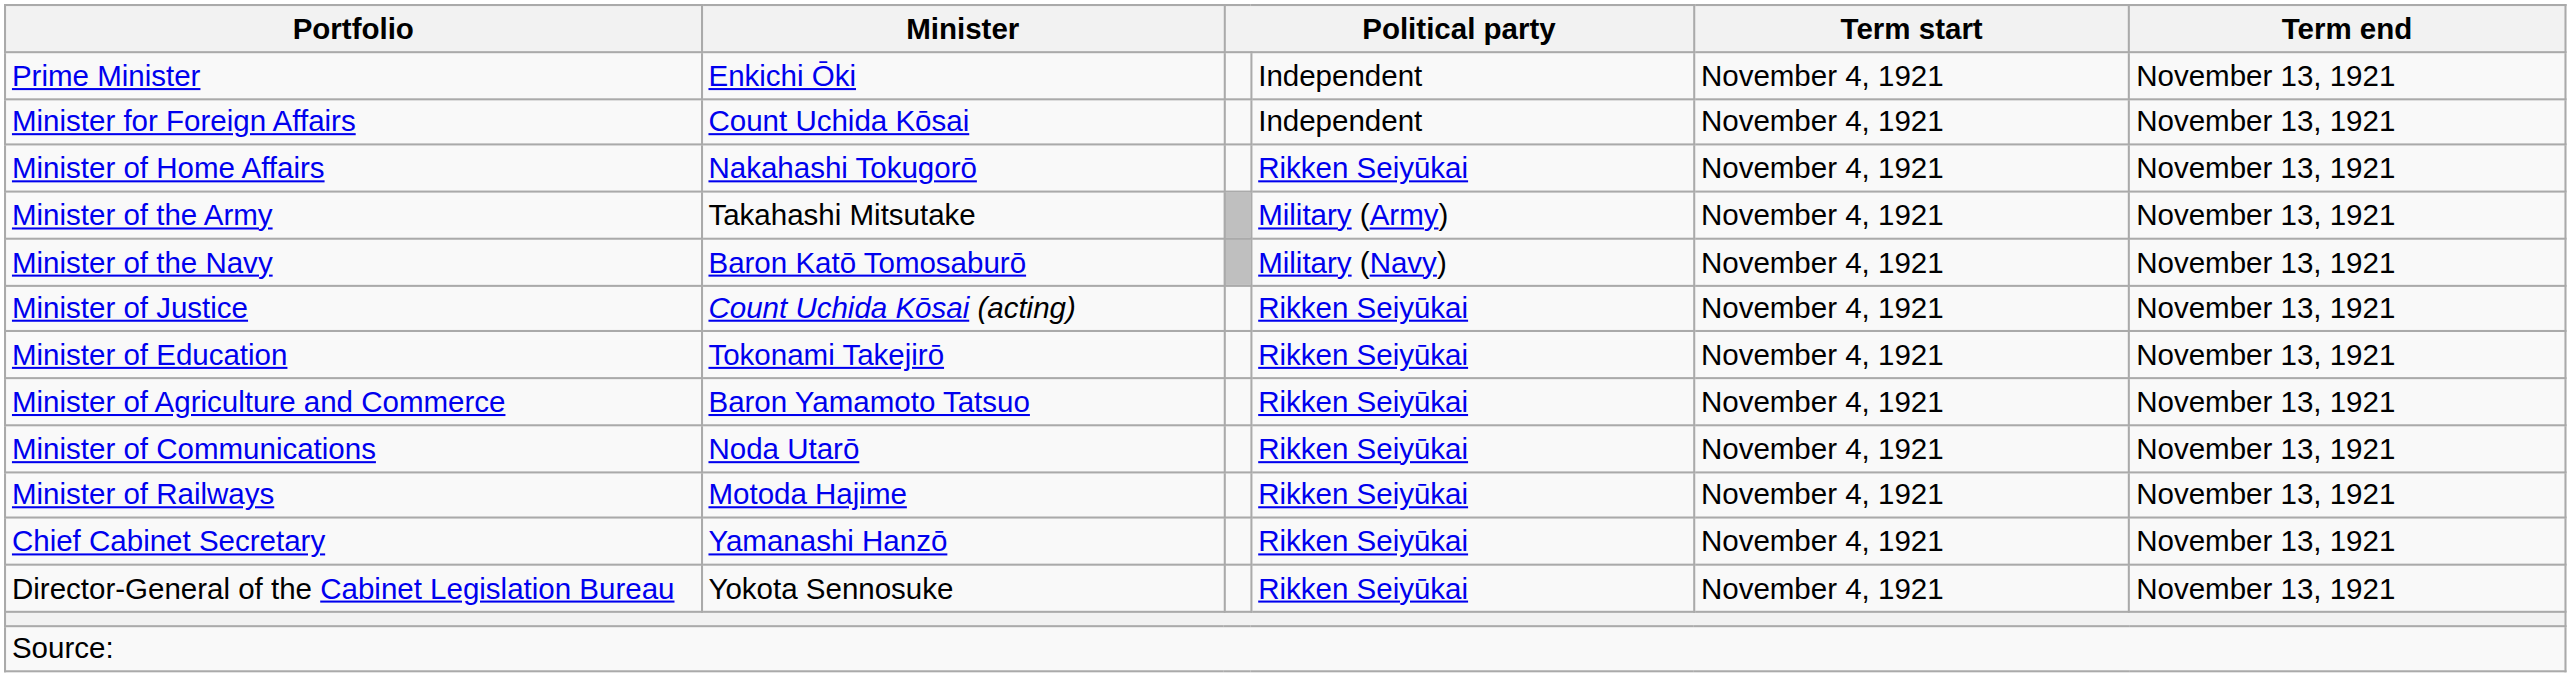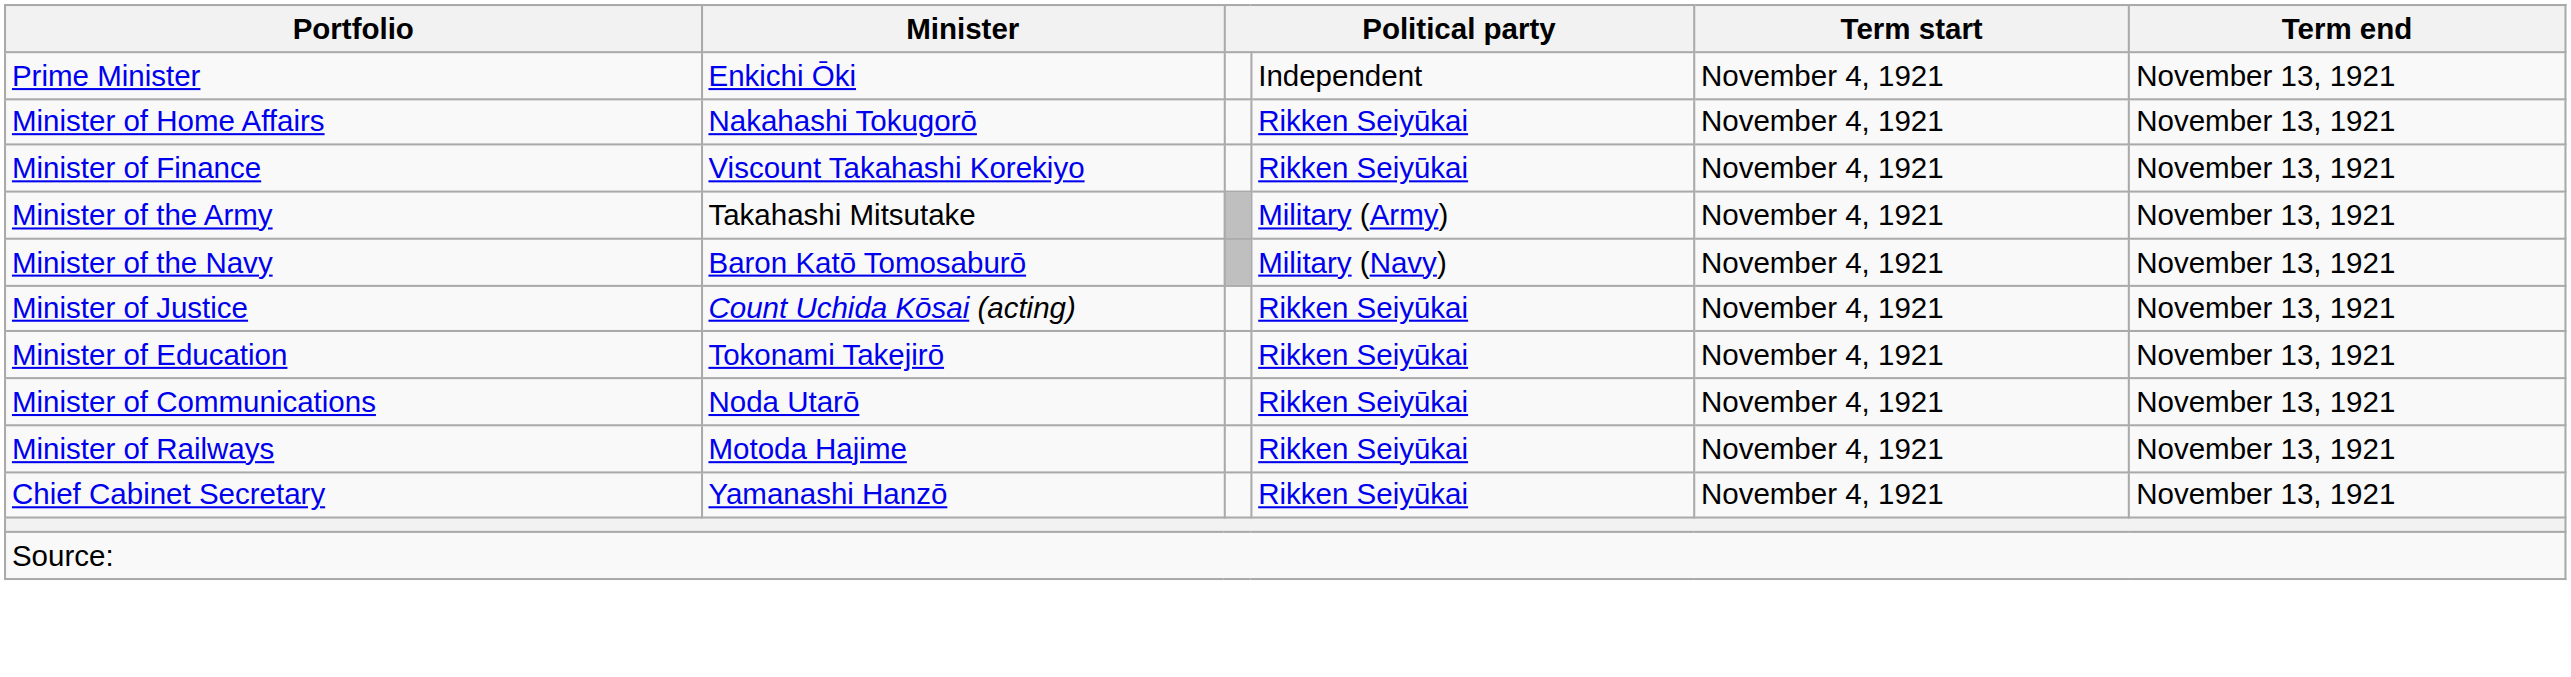- row: (184, 122)
+ row: (137, 169)
- row: (259, 402)
- row: (343, 588)
